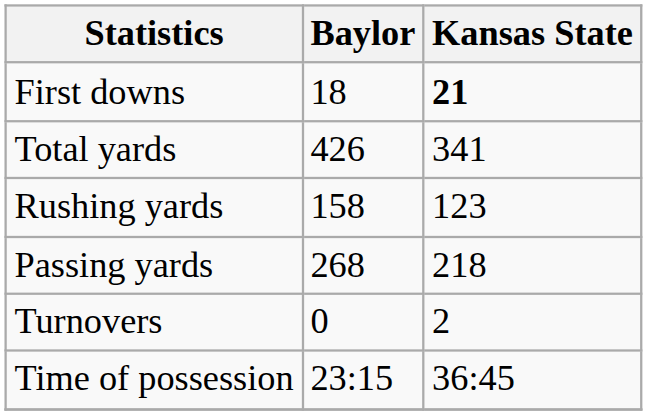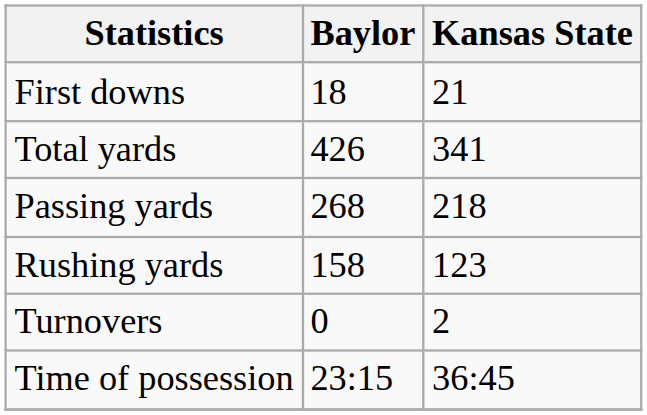(450, 91) bold -> (450, 91) normal
rows swapped: (119, 206) <-> (114, 264)
